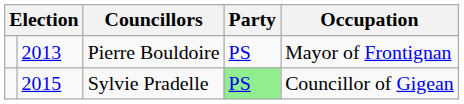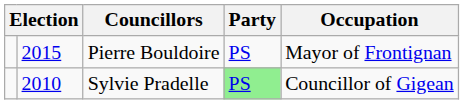(41, 51) 2013 -> (41, 51) 2015
(41, 83) 2015 -> (41, 83) 2010
